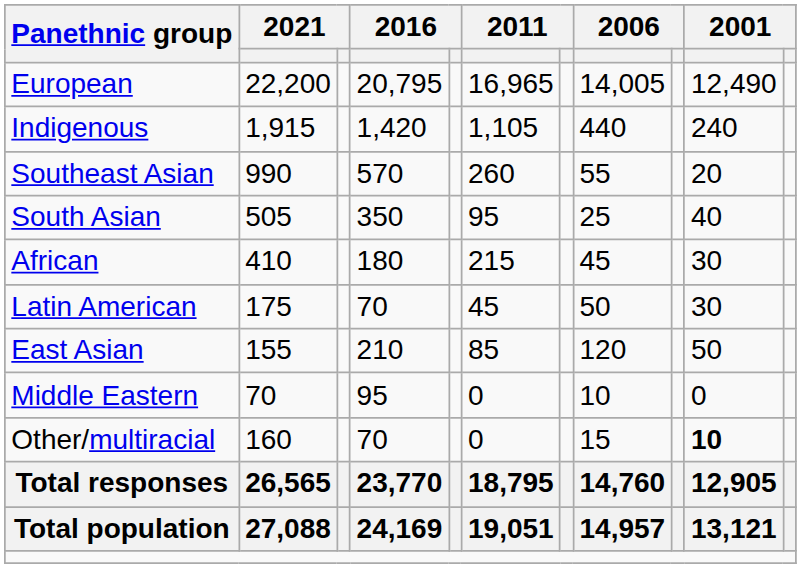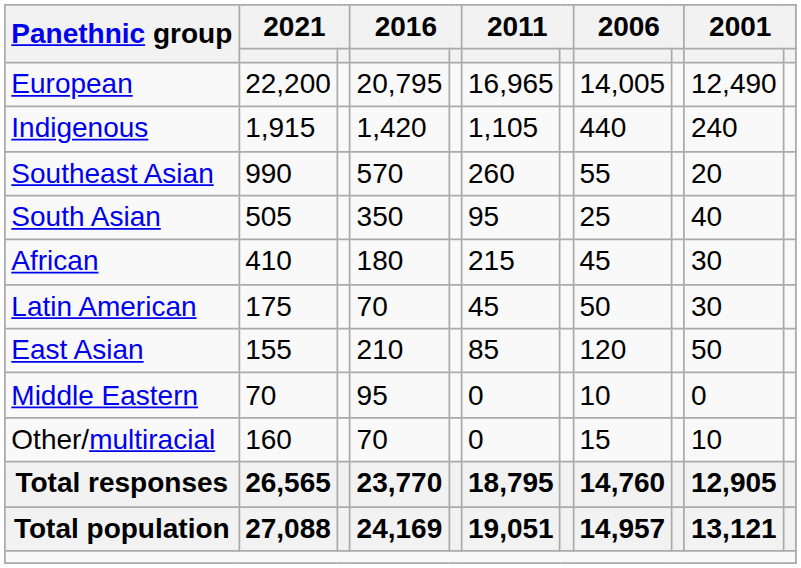(707, 439) bold -> (707, 439) normal
